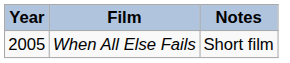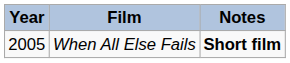(239, 44) normal -> (242, 44) bold
